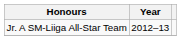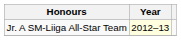(150, 27) no background -> (150, 27) lightyellow background
